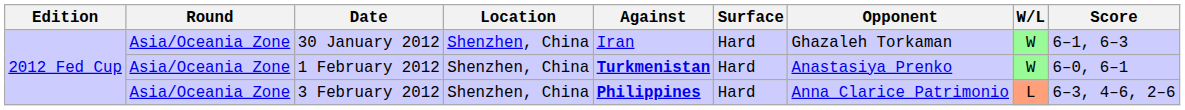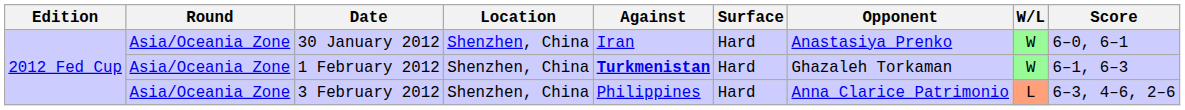(872, 42) Ghazaleh Torkaman -> (872, 42) Anastasiya Prenko
(1090, 42) 6–1, 6–3 -> (1090, 42) 6–0, 6–1
(872, 67) Anastasiya Prenko -> (872, 67) Ghazaleh Torkaman
(1090, 67) 6–0, 6–1 -> (1090, 67) 6–1, 6–3
(649, 92) bold -> (649, 92) normal
